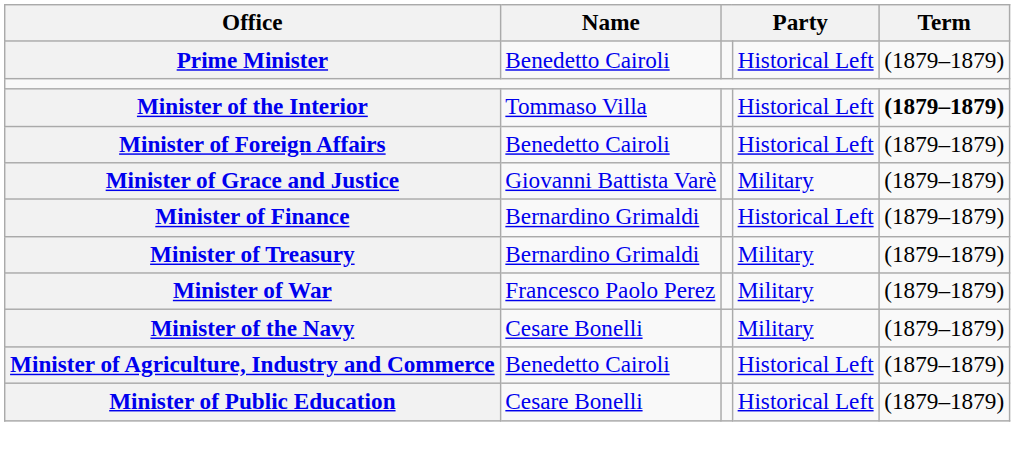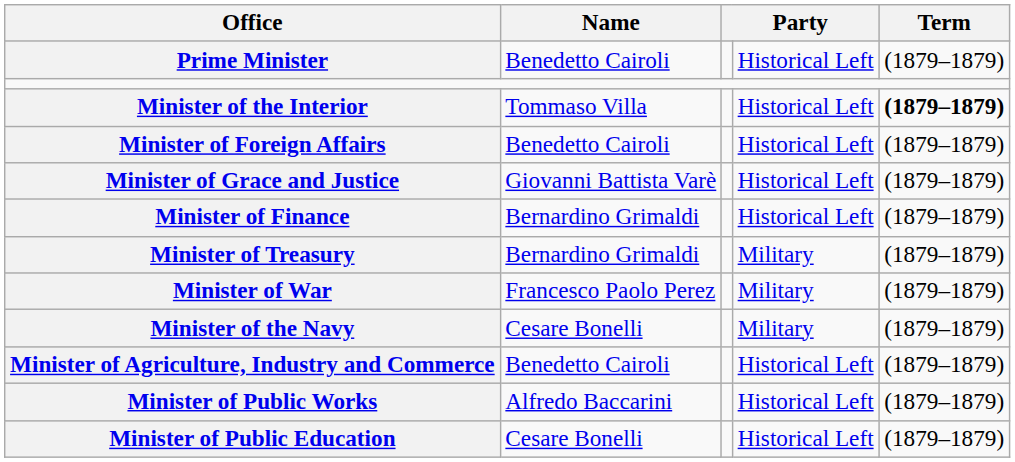(776, 180) Military -> (806, 180) Historical Left
+ row: (252, 401)
